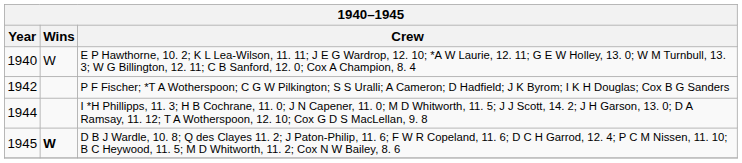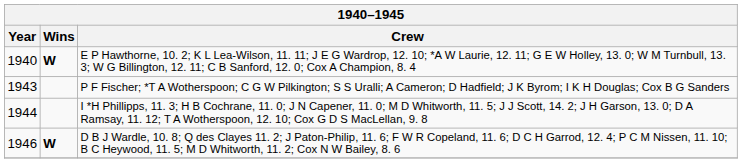(49, 61) normal -> (49, 61) bold
(22, 87) 1942 -> (22, 87) 1943
(22, 143) 1945 -> (22, 143) 1946
